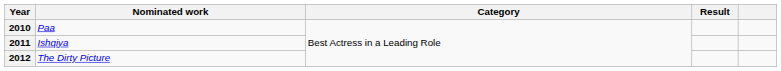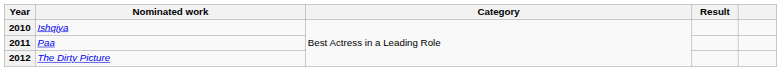(46, 27) Paa -> (53, 27) Ishqiya
(53, 43) Ishqiya -> (46, 43) Paa
